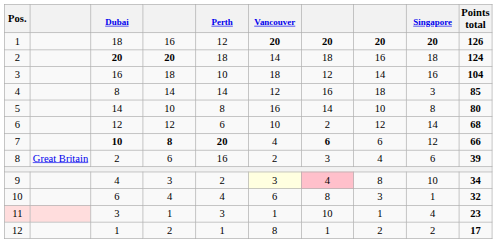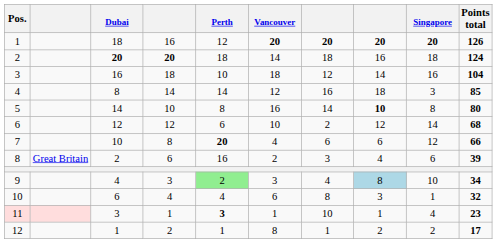(380, 108) normal -> (380, 108) bold
(117, 141) bold -> (117, 141) normal
(170, 141) bold -> (170, 141) normal
(327, 141) bold -> (327, 141) normal
(222, 180) no background -> (222, 180) lightgreen background
(275, 180) lightyellow background -> (275, 180) no background
(327, 180) pink background -> (327, 180) no background
(380, 180) no background -> (380, 180) lightblue background
(222, 213) normal -> (222, 213) bold
